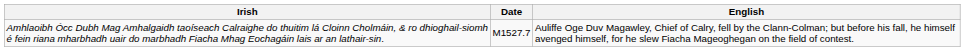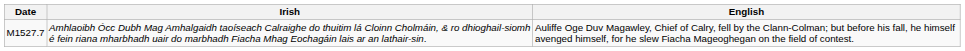columns swapped: (512, 12) <-> (247, 12)
